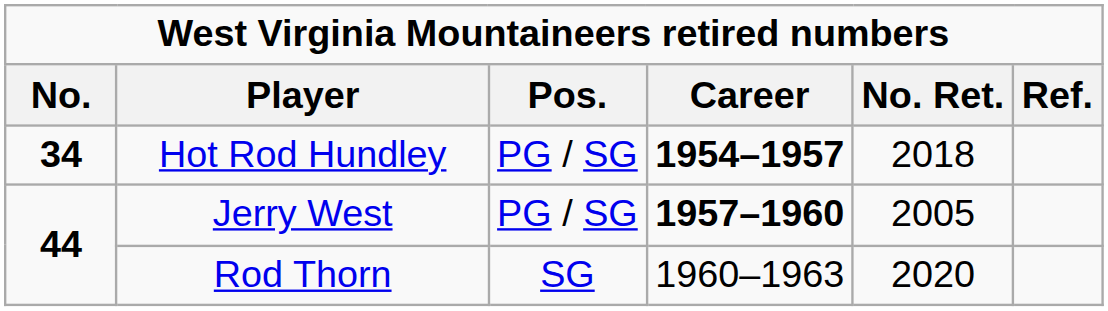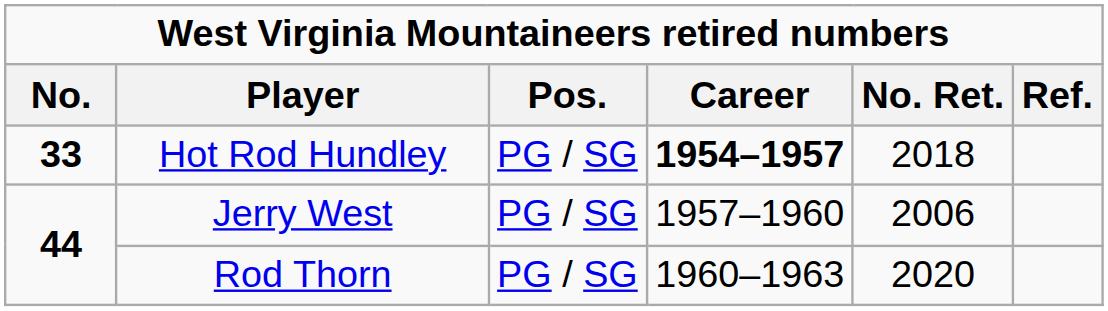(61, 154) 34 -> (61, 154) 33
(750, 214) bold -> (750, 214) normal
(933, 214) 2005 -> (933, 214) 2006
(567, 273) SG -> (567, 273) PG / SG
